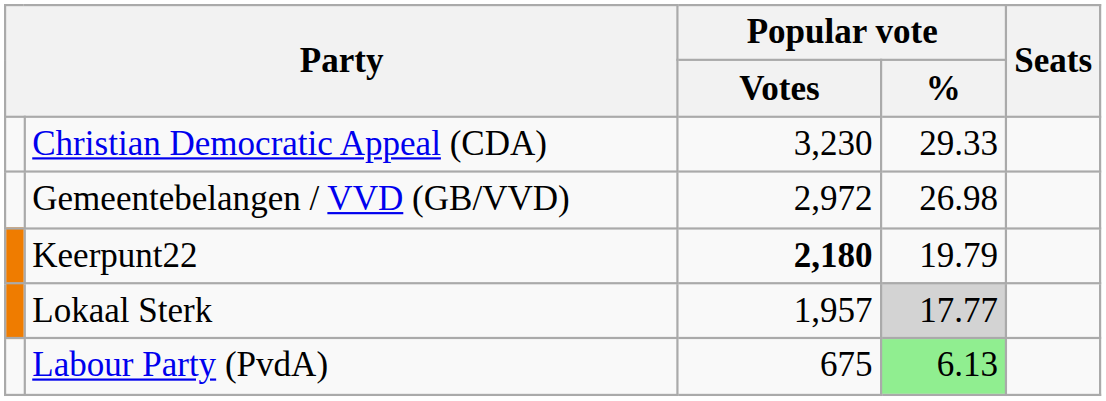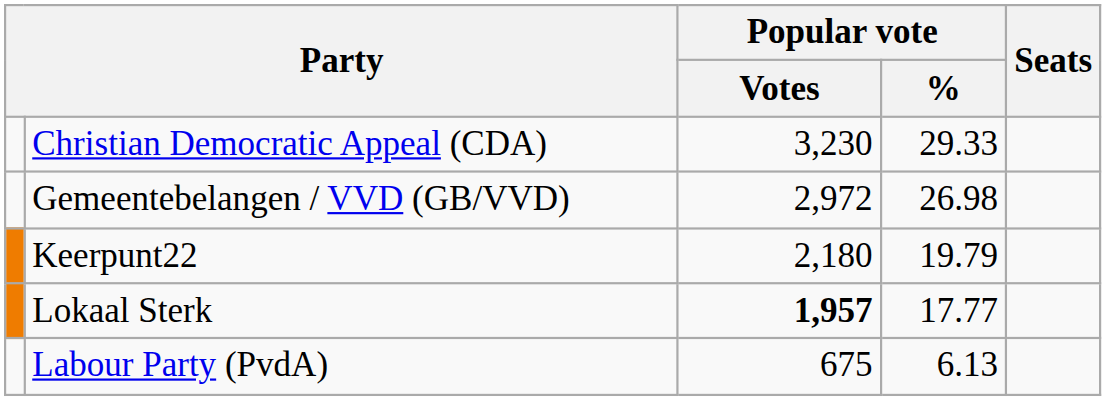(833, 254) bold -> (833, 254) normal
(833, 310) normal -> (833, 310) bold
(959, 310) lightgrey background -> (959, 310) no background
(967, 365) lightgreen background -> (967, 365) no background
